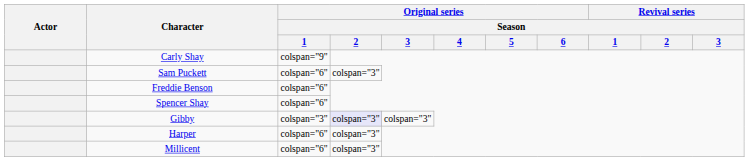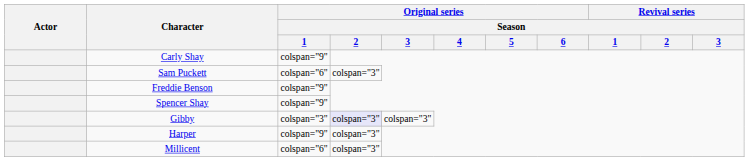(304, 88) colspan="6" -> (304, 88) colspan="9"
(304, 103) colspan="6" -> (304, 103) colspan="9"
(304, 133) colspan="6" -> (304, 133) colspan="9"
